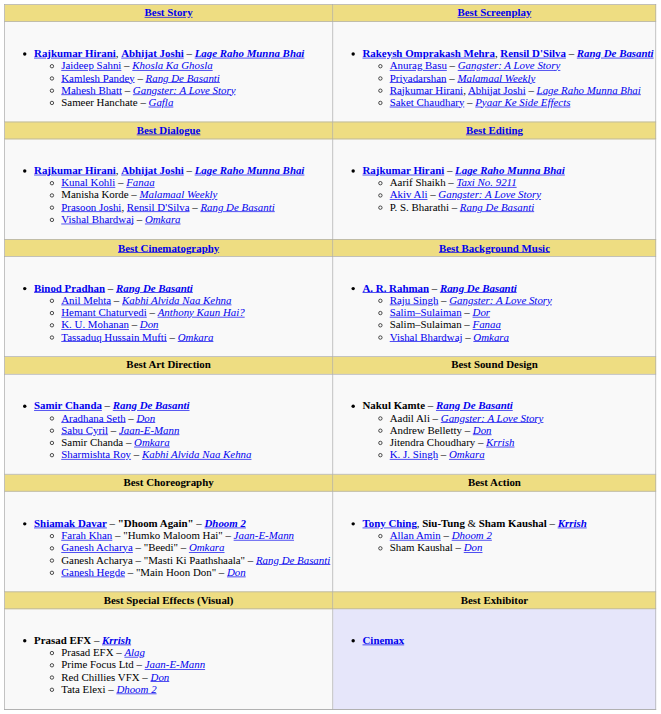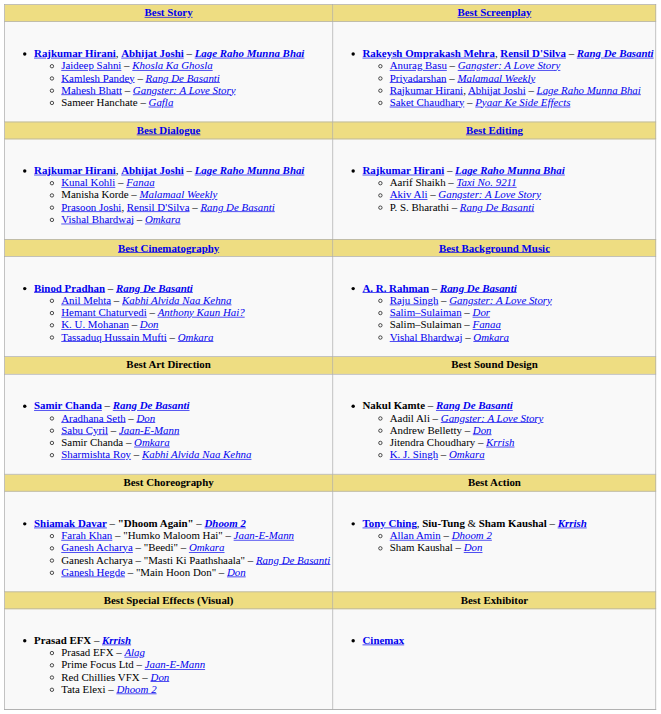(494, 641) lavender background -> (494, 641) no background
